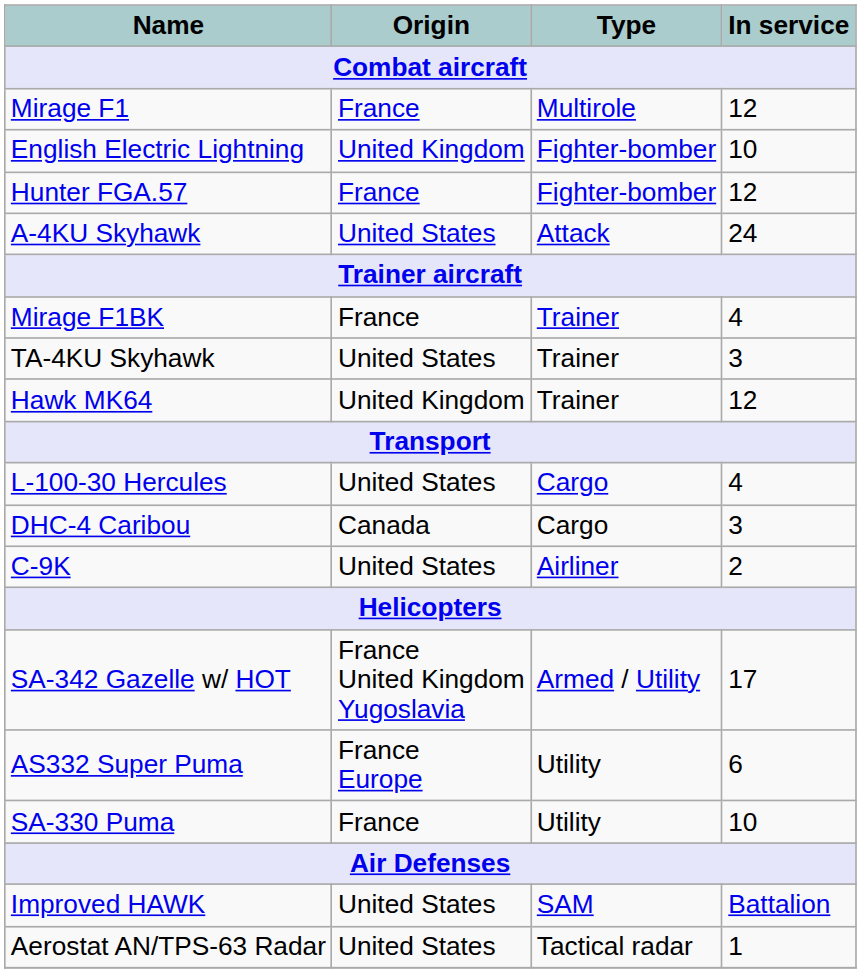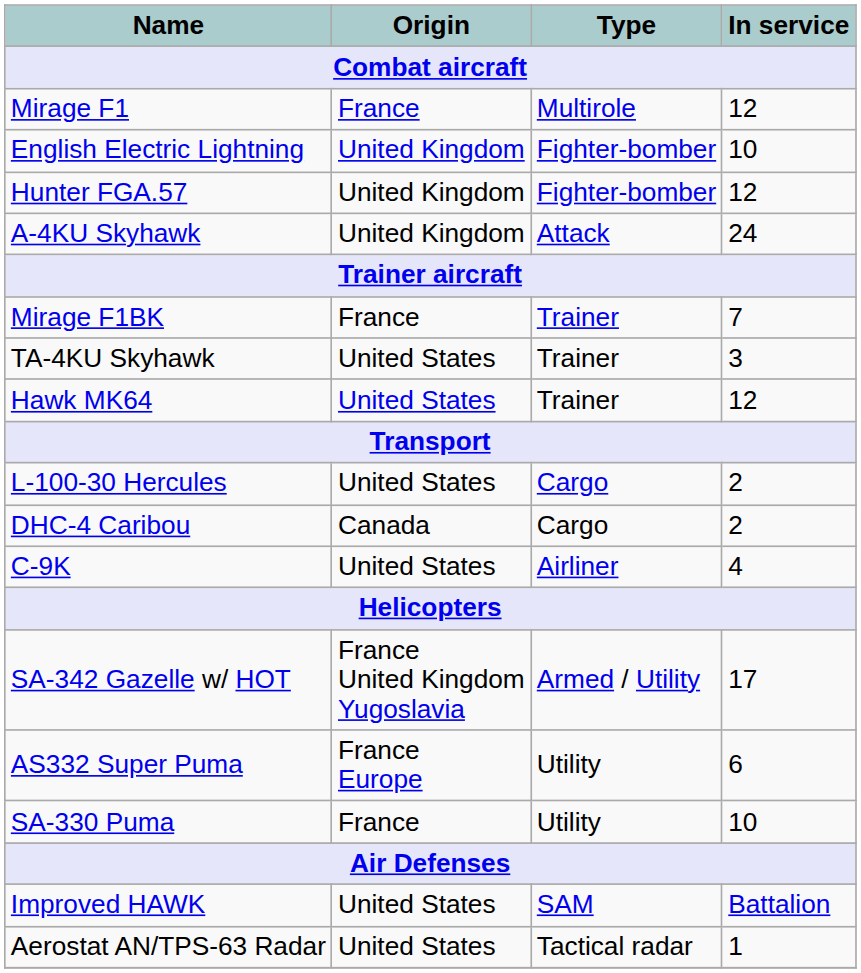(379, 192) France -> (431, 192) United Kingdom
(417, 233) United States -> (431, 233) United Kingdom
(736, 316) 4 -> (736, 316) 7
(431, 400) United Kingdom -> (417, 400) United States
(736, 483) 4 -> (736, 483) 2
(736, 524) 3 -> (736, 524) 2
(736, 566) 2 -> (736, 566) 4
